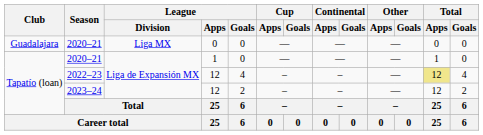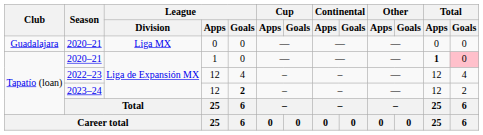(437, 59) normal -> (437, 59) bold
(464, 59) no background -> (464, 59) pink background
(437, 75) khaki background -> (437, 75) no background
(242, 91) normal -> (242, 91) bold
